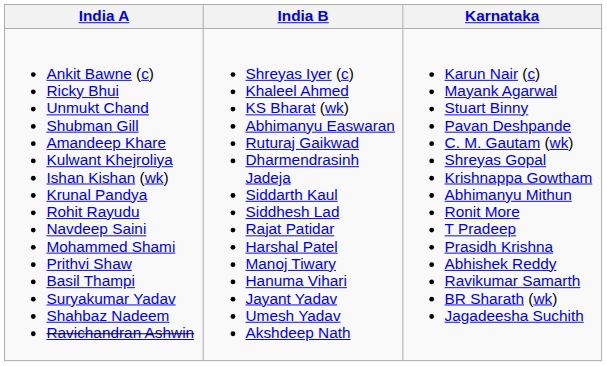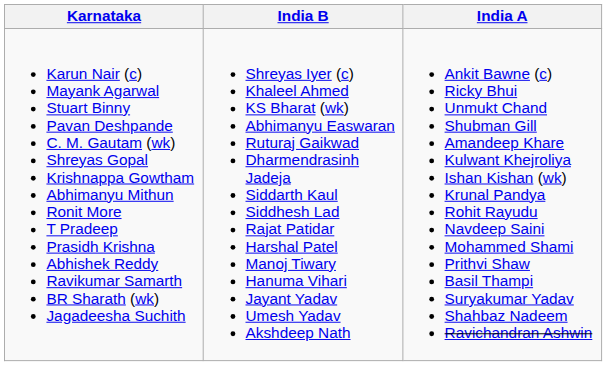columns swapped: (104, 16) <-> (502, 16)
